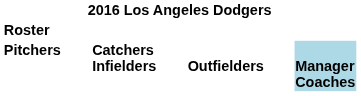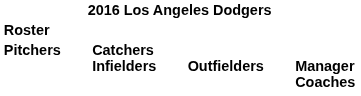(325, 74) lightblue background -> (325, 74) no background
